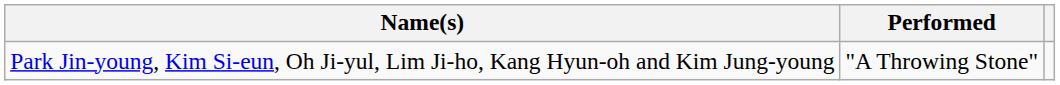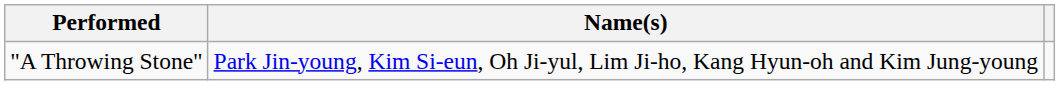columns swapped: (422, 23) <-> (942, 23)
